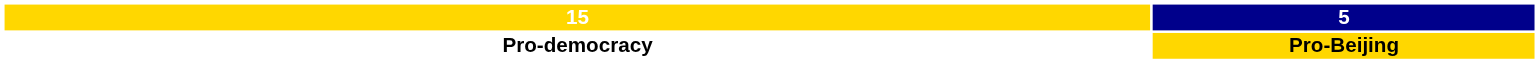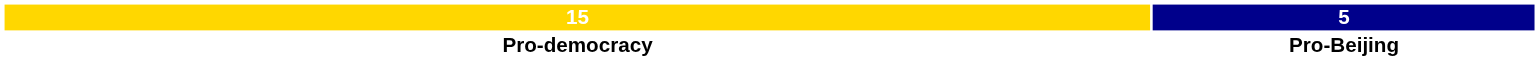(1344, 45) gold background -> (1344, 45) no background
